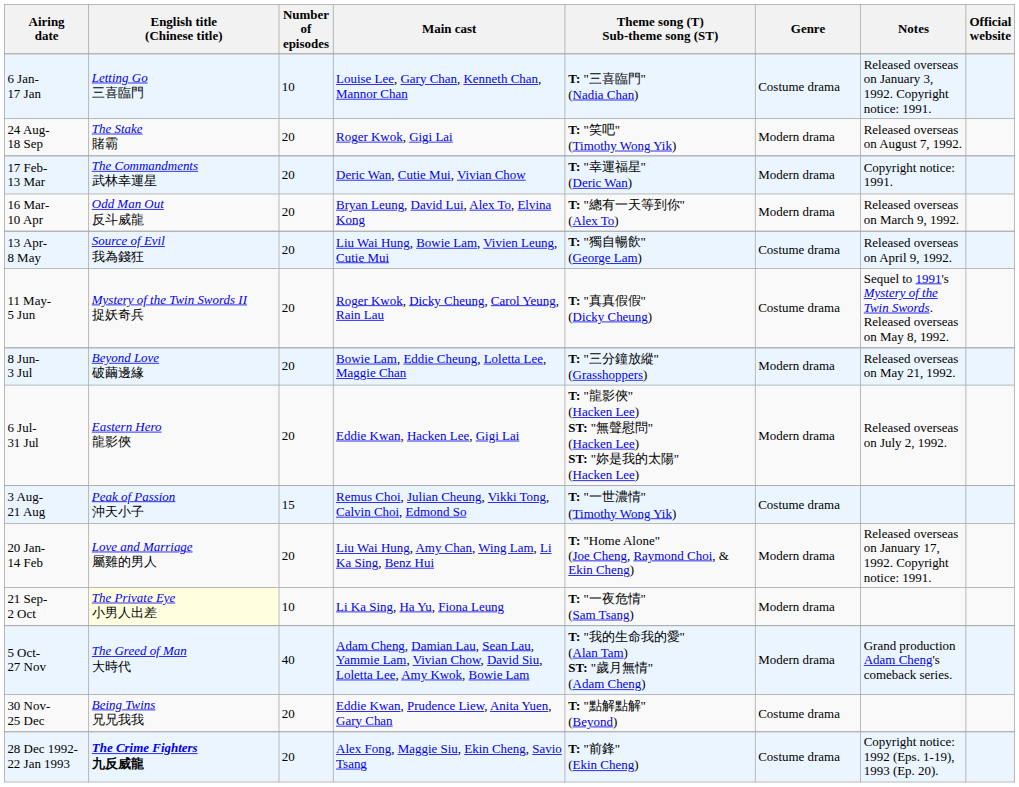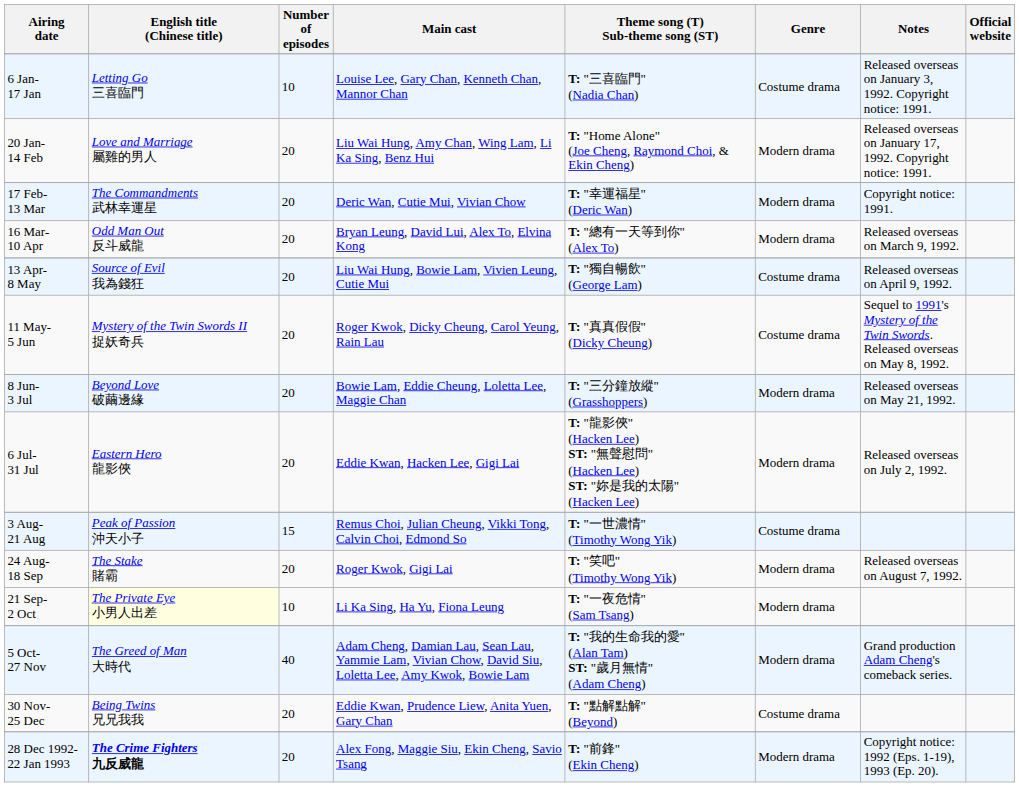rows swapped: (26, 555) <-> (28, 137)
(799, 756) Costume drama -> (797, 756) Modern drama
